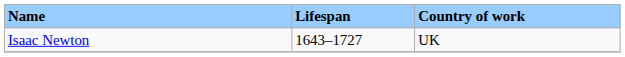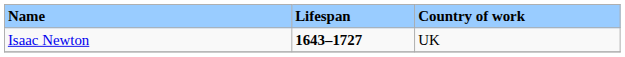(329, 39) normal -> (329, 39) bold
